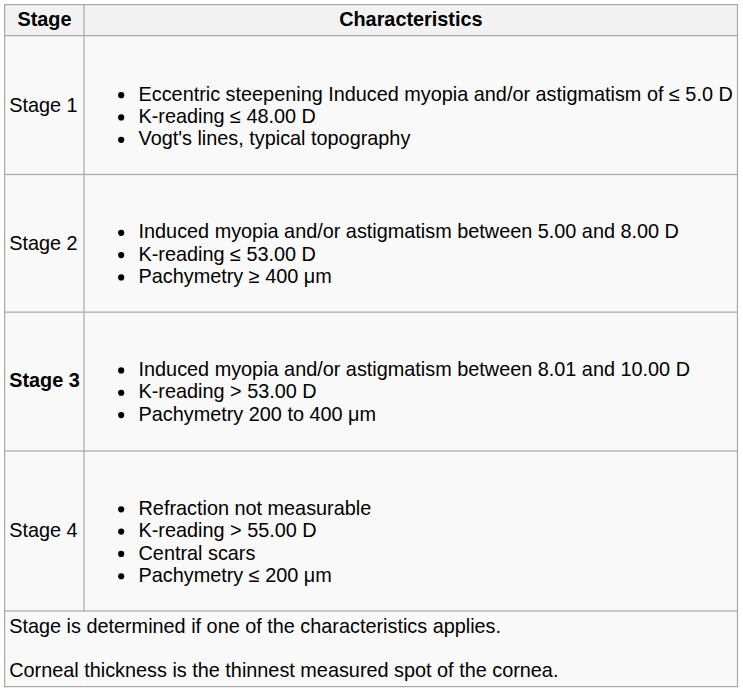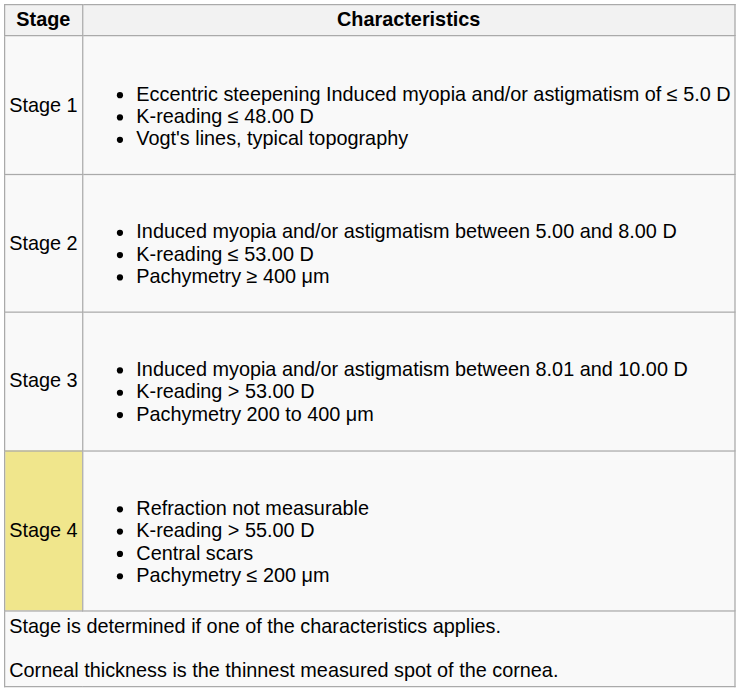(44, 381) bold -> (43, 381) normal
(43, 530) no background -> (43, 530) khaki background
